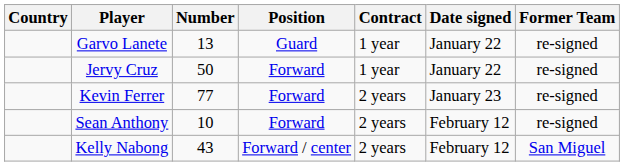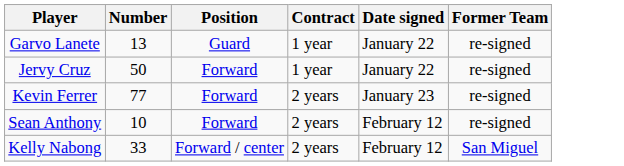- column: (38, 17)
(205, 148) 43 -> (138, 148) 33
